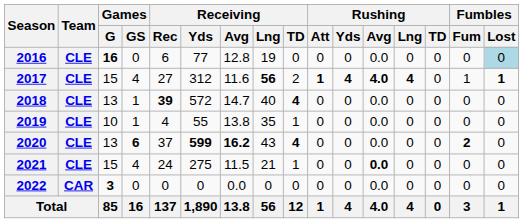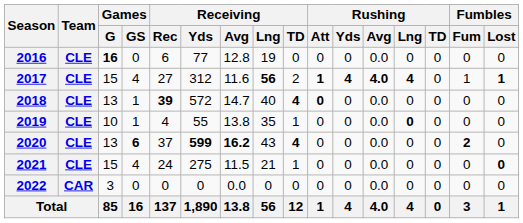(501, 57) lightblue background -> (501, 57) no background
(320, 100) normal -> (320, 100) bold
(410, 121) normal -> (410, 121) bold
(379, 164) bold -> (379, 164) normal
(501, 164) normal -> (501, 164) bold
(110, 185) bold -> (110, 185) normal
